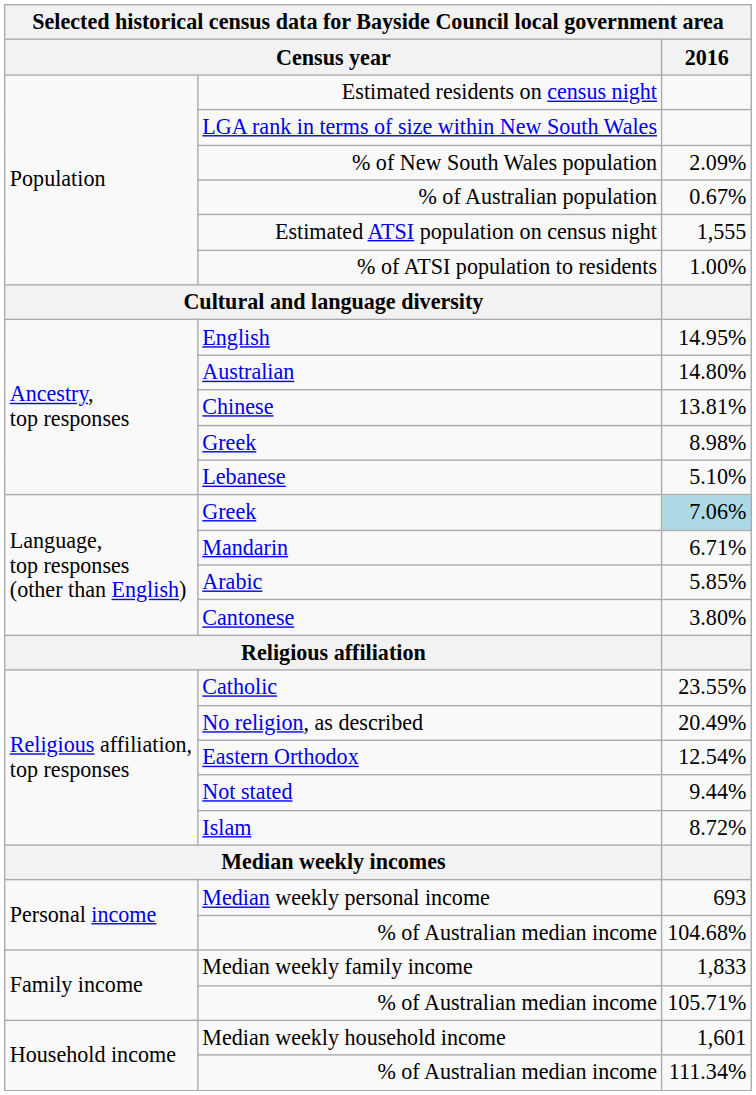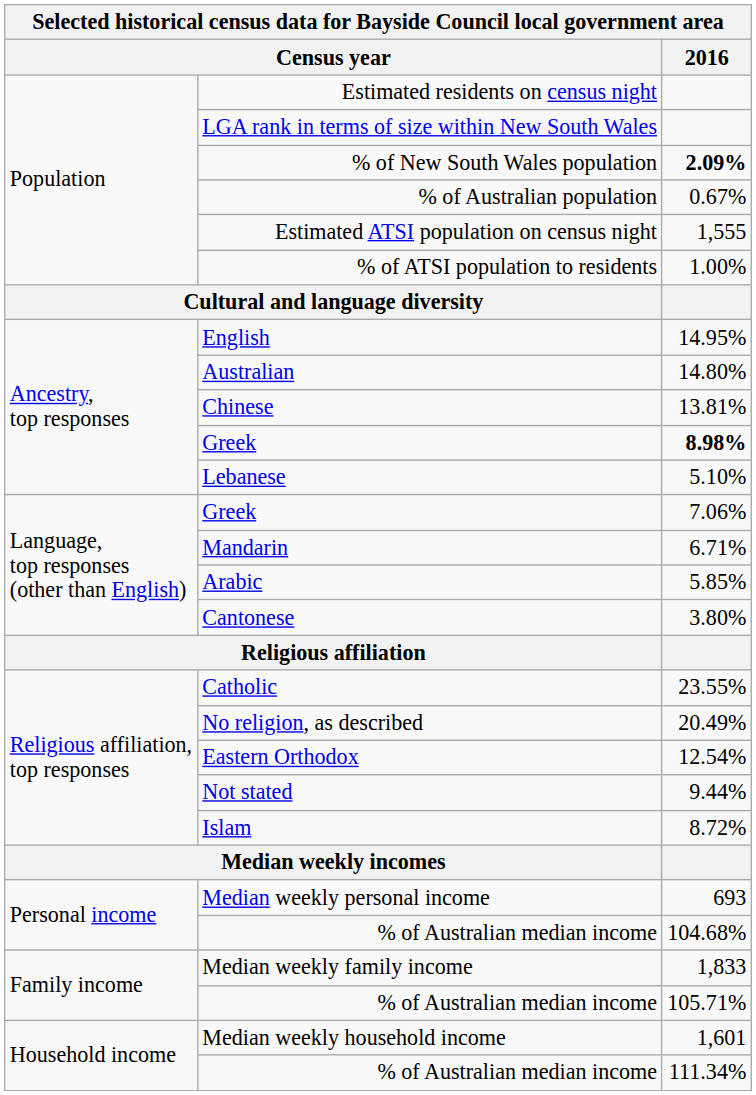(718, 162) normal -> (716, 162) bold
(718, 442) normal -> (716, 442) bold
(718, 512) lightblue background -> (718, 512) no background
